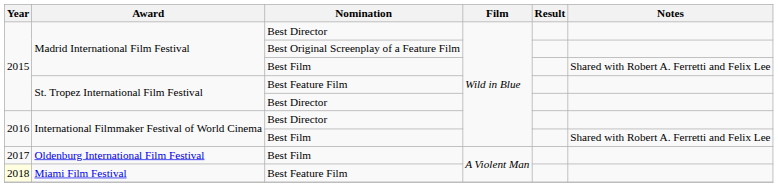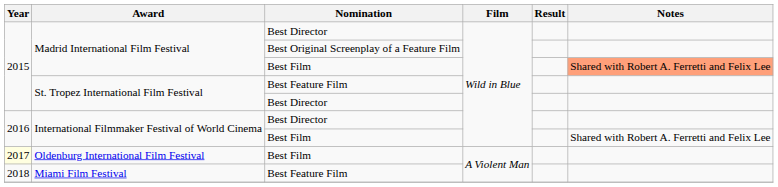(670, 66) no background -> (670, 66) lightsalmon background
(18, 155) no background -> (18, 155) lightyellow background
(18, 173) lightyellow background -> (18, 173) no background
